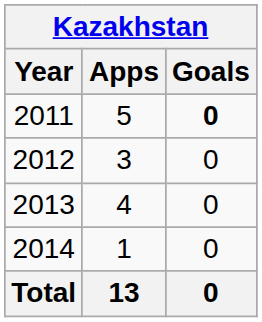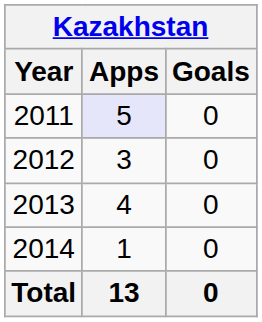(124, 115) no background -> (124, 115) lavender background
(211, 115) bold -> (211, 115) normal
